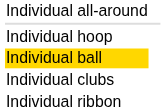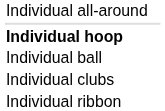(59, 36) normal -> (64, 36) bold
(54, 58) gold background -> (54, 58) no background
